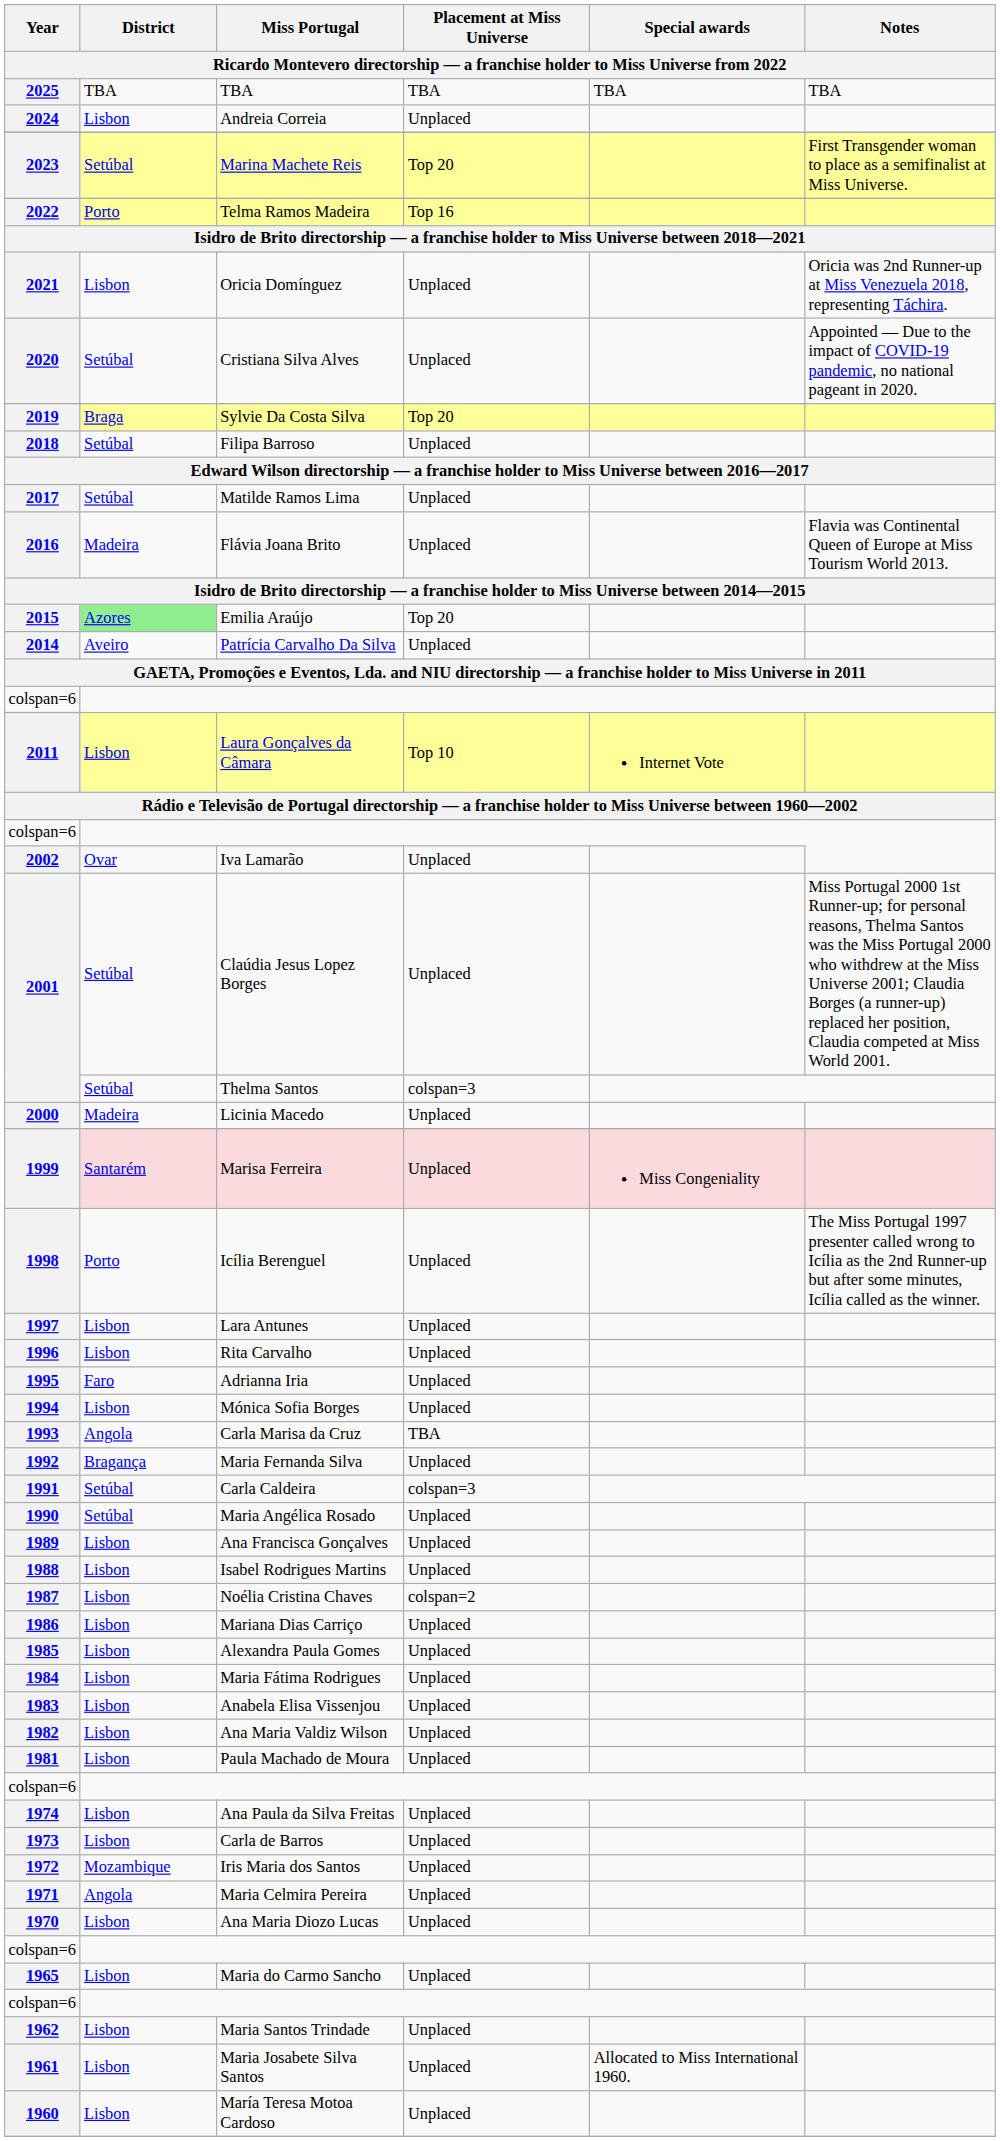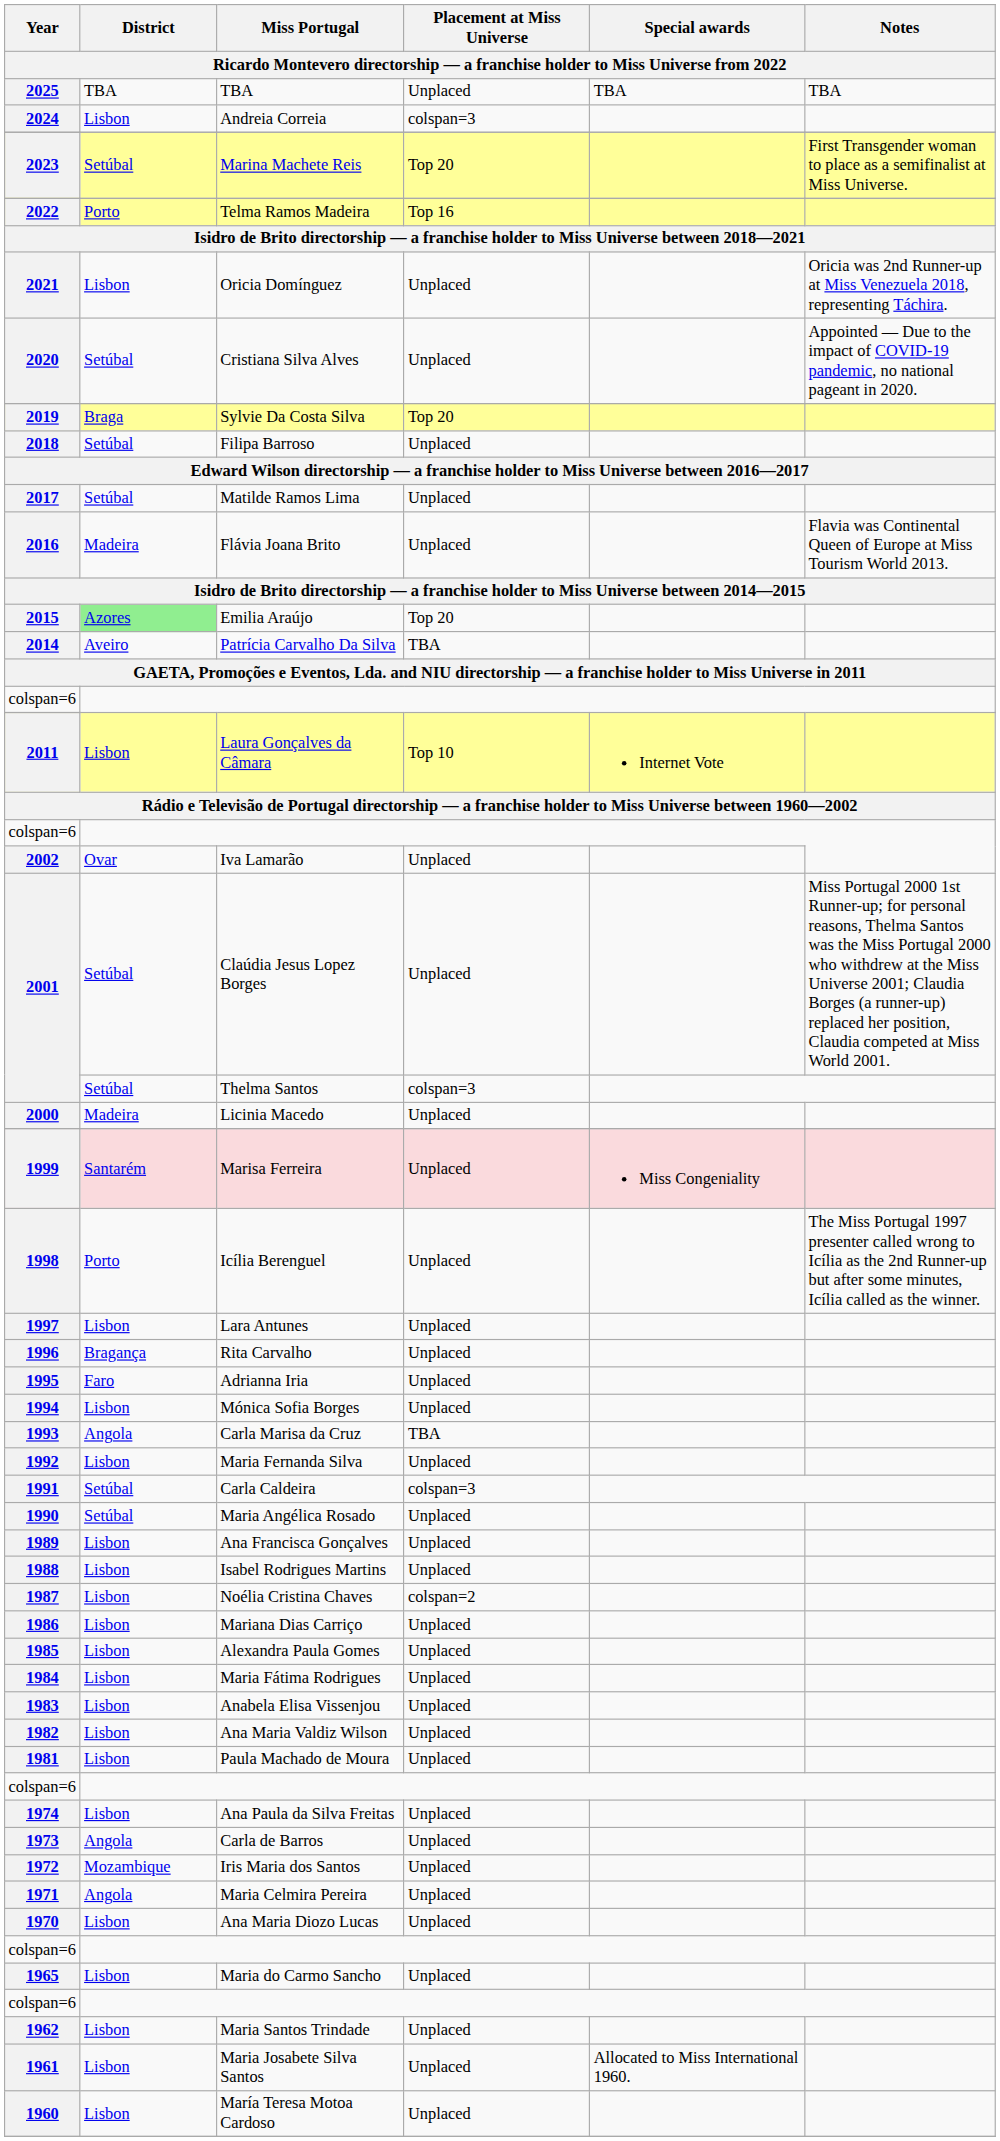(424, 91) TBA -> (439, 91) Unplaced
(439, 119) Unplaced -> (442, 119) colspan=3
(439, 645) Unplaced -> (424, 645) TBA
(107, 1353) Lisbon -> (115, 1353) Bragança
(115, 1462) Bragança -> (107, 1462) Lisbon
(107, 1841) Lisbon -> (108, 1841) Angola
